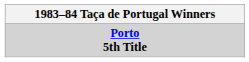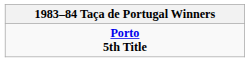(125, 40) lightgrey background -> (125, 40) no background
